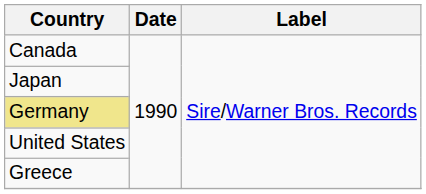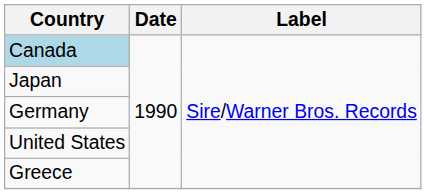(43, 50) no background -> (43, 50) lightblue background
(49, 111) khaki background -> (49, 111) no background
